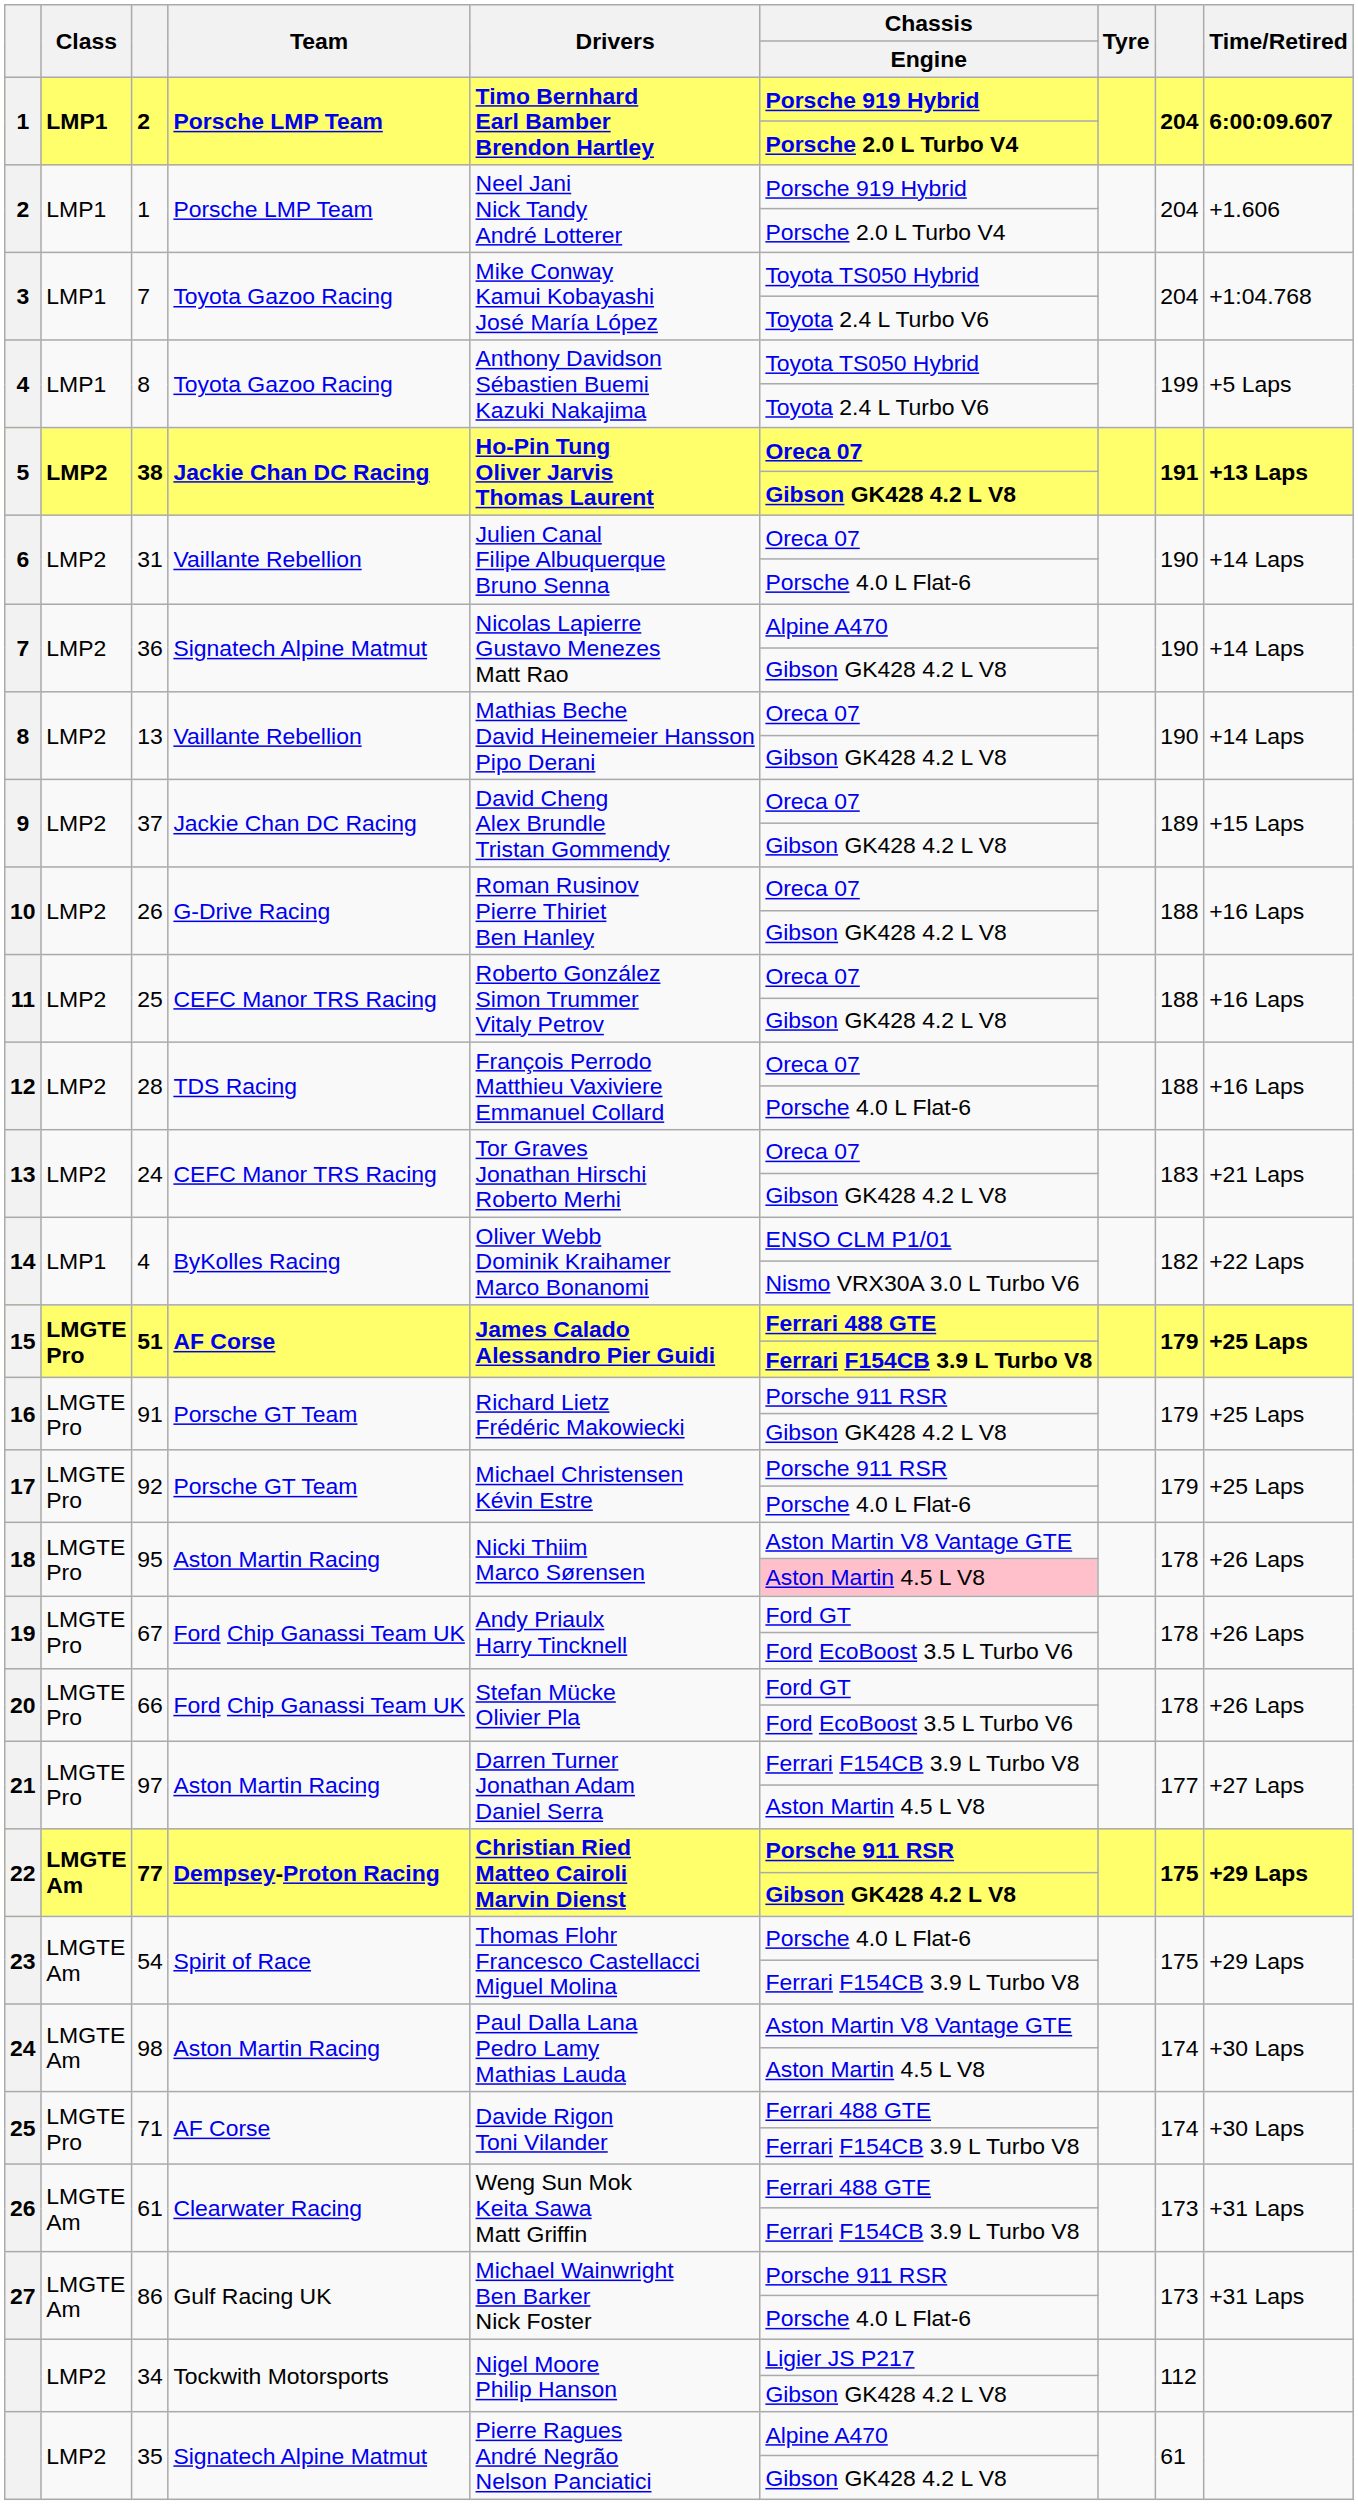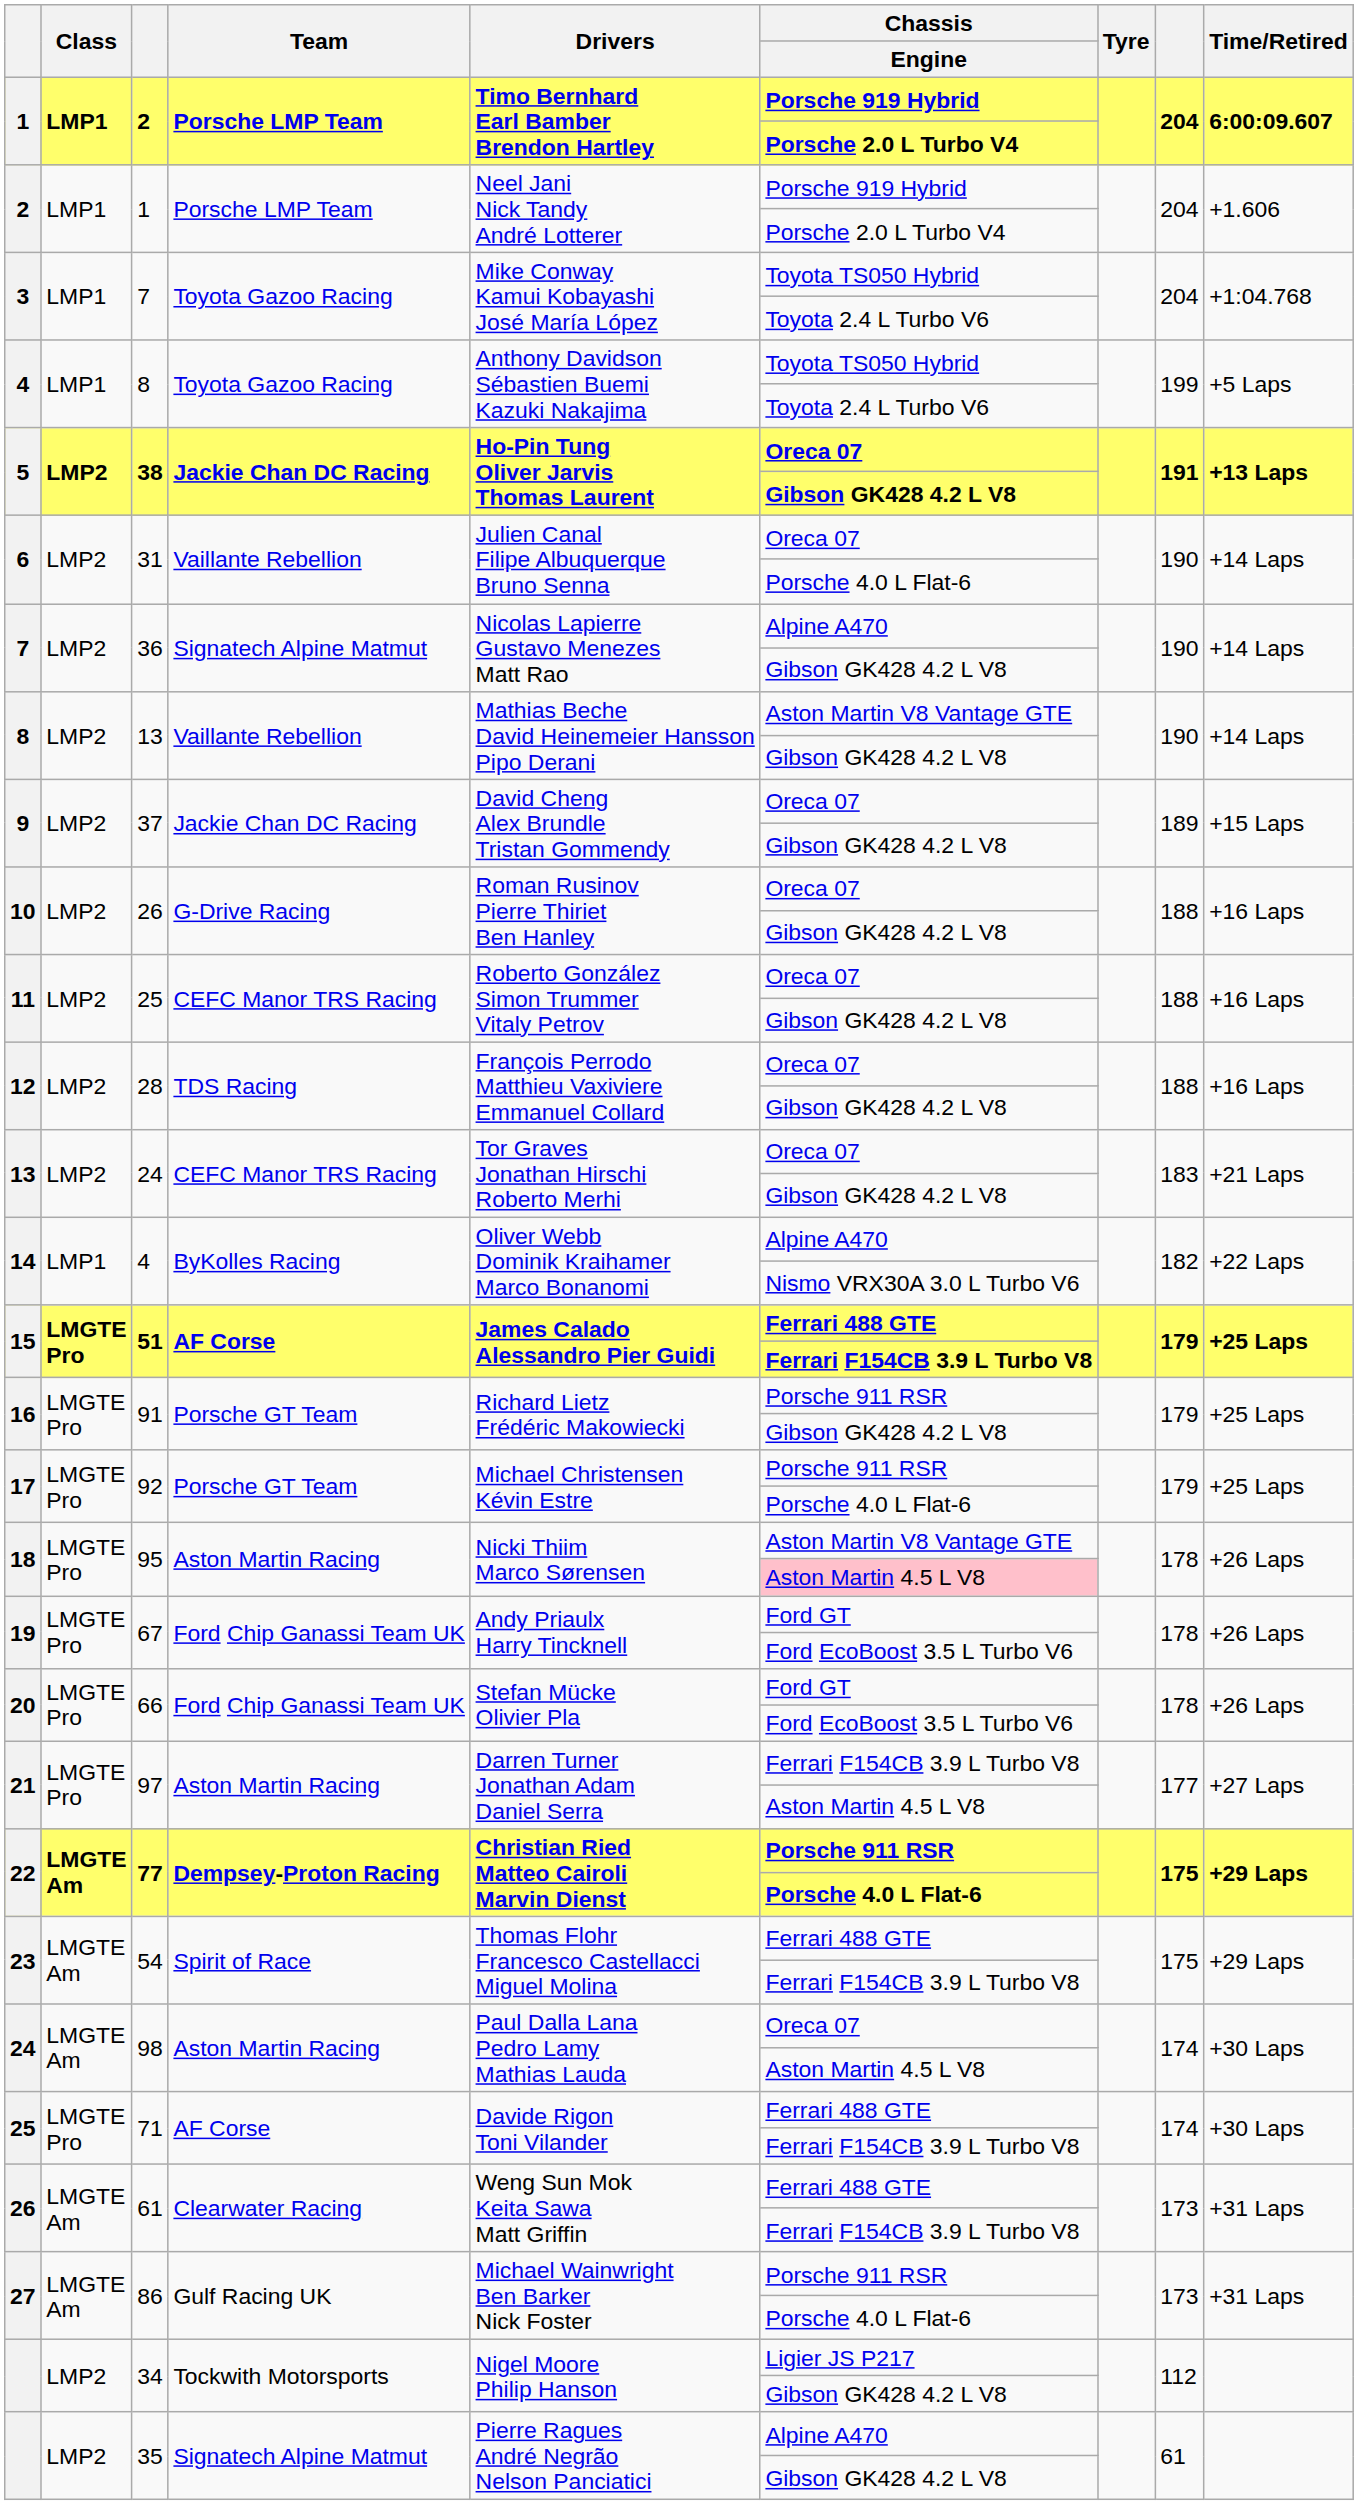(813, 713) Oreca 07 -> (919, 713) Aston Martin V8 Vantage GTE
(868, 1108) Porsche 4.0 L Flat-6 -> (886, 1108) Gibson GK428 4.2 L V8
(858, 1239) ENSO CLM P1/01 -> (827, 1239) Alpine A470
(891, 1894) Gibson GK428 4.2 L V8 -> (874, 1894) Porsche 4.0 L Flat-6
(868, 1938) Porsche 4.0 L Flat-6 -> (848, 1938) Ferrari 488 GTE
(919, 2026) Aston Martin V8 Vantage GTE -> (813, 2026) Oreca 07
